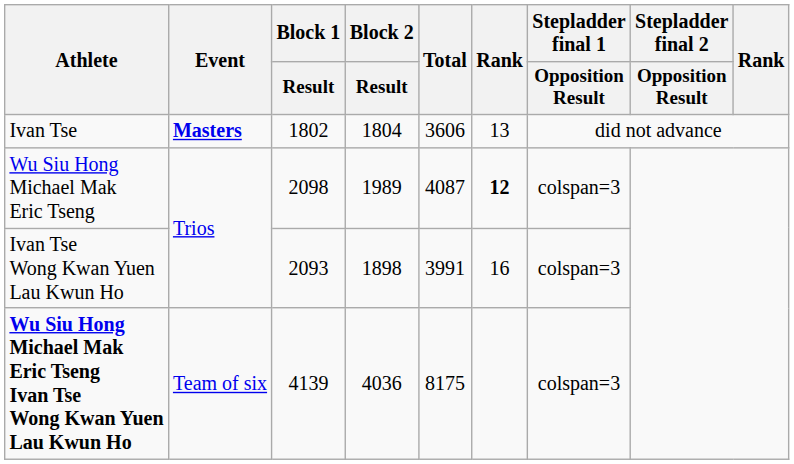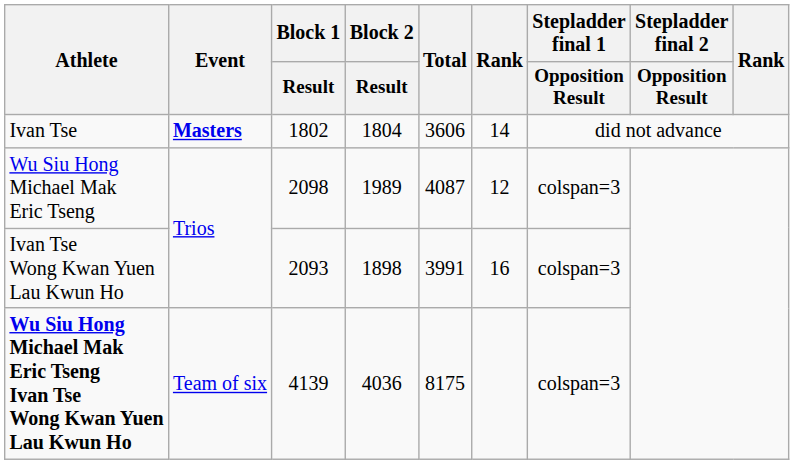(500, 131) 13 -> (500, 131) 14
(500, 188) bold -> (500, 188) normal
